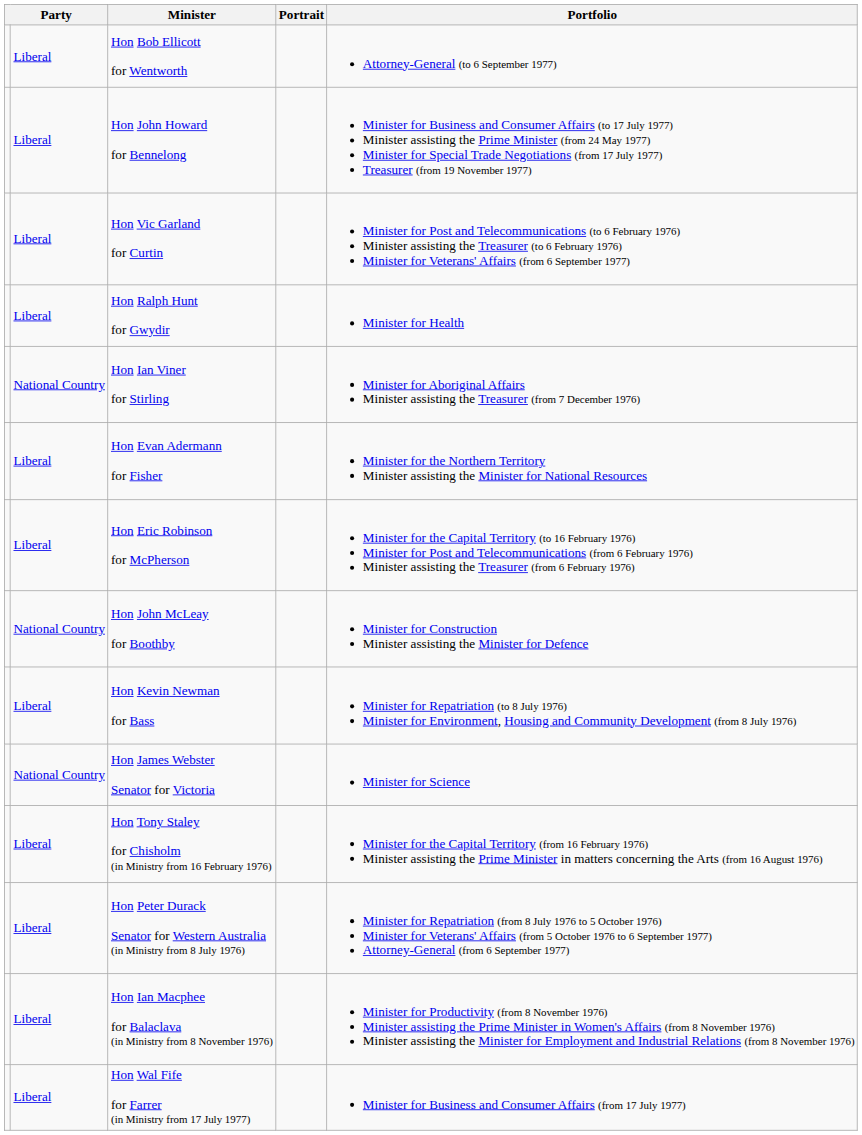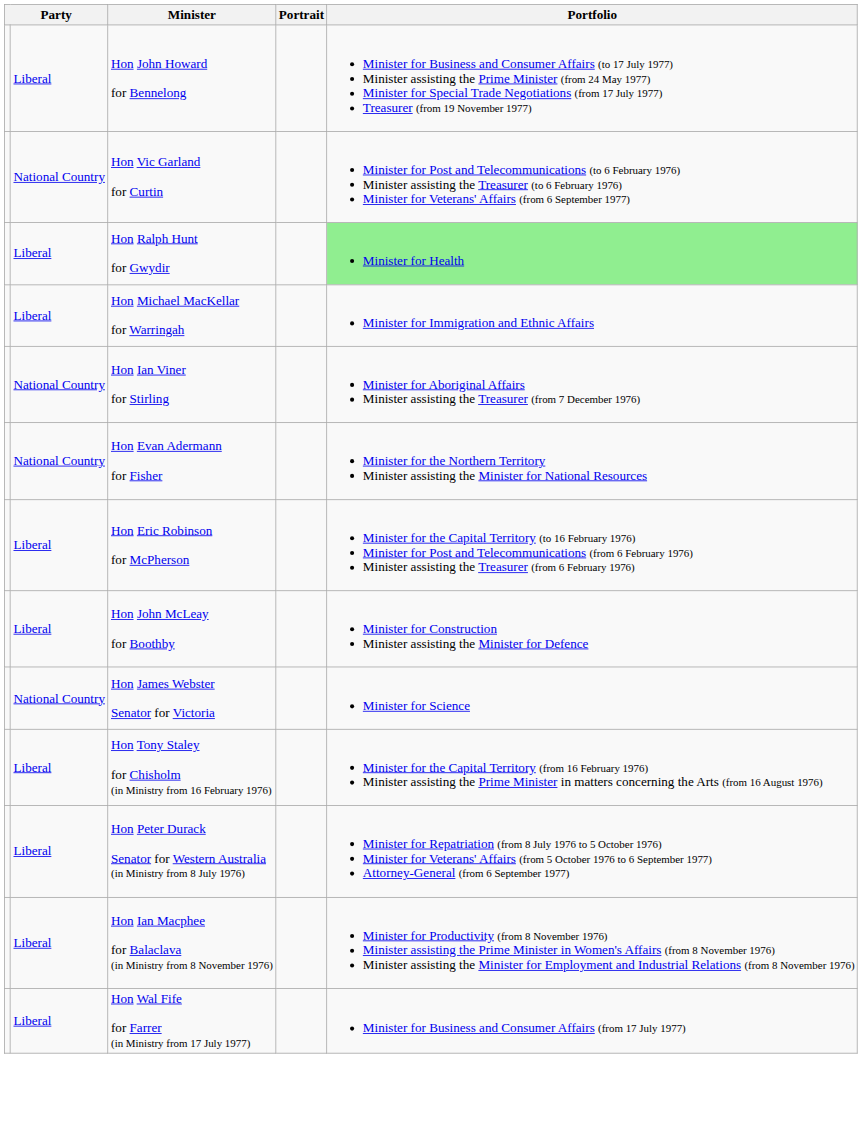- row: (156, 56)
(32, 238) Liberal -> (59, 177) National Country
(592, 323) no background -> (592, 261) lightgreen background
+ row: (175, 315)
(32, 461) Liberal -> (59, 461) National Country
(59, 629) National Country -> (32, 629) Liberal
- row: (165, 705)
